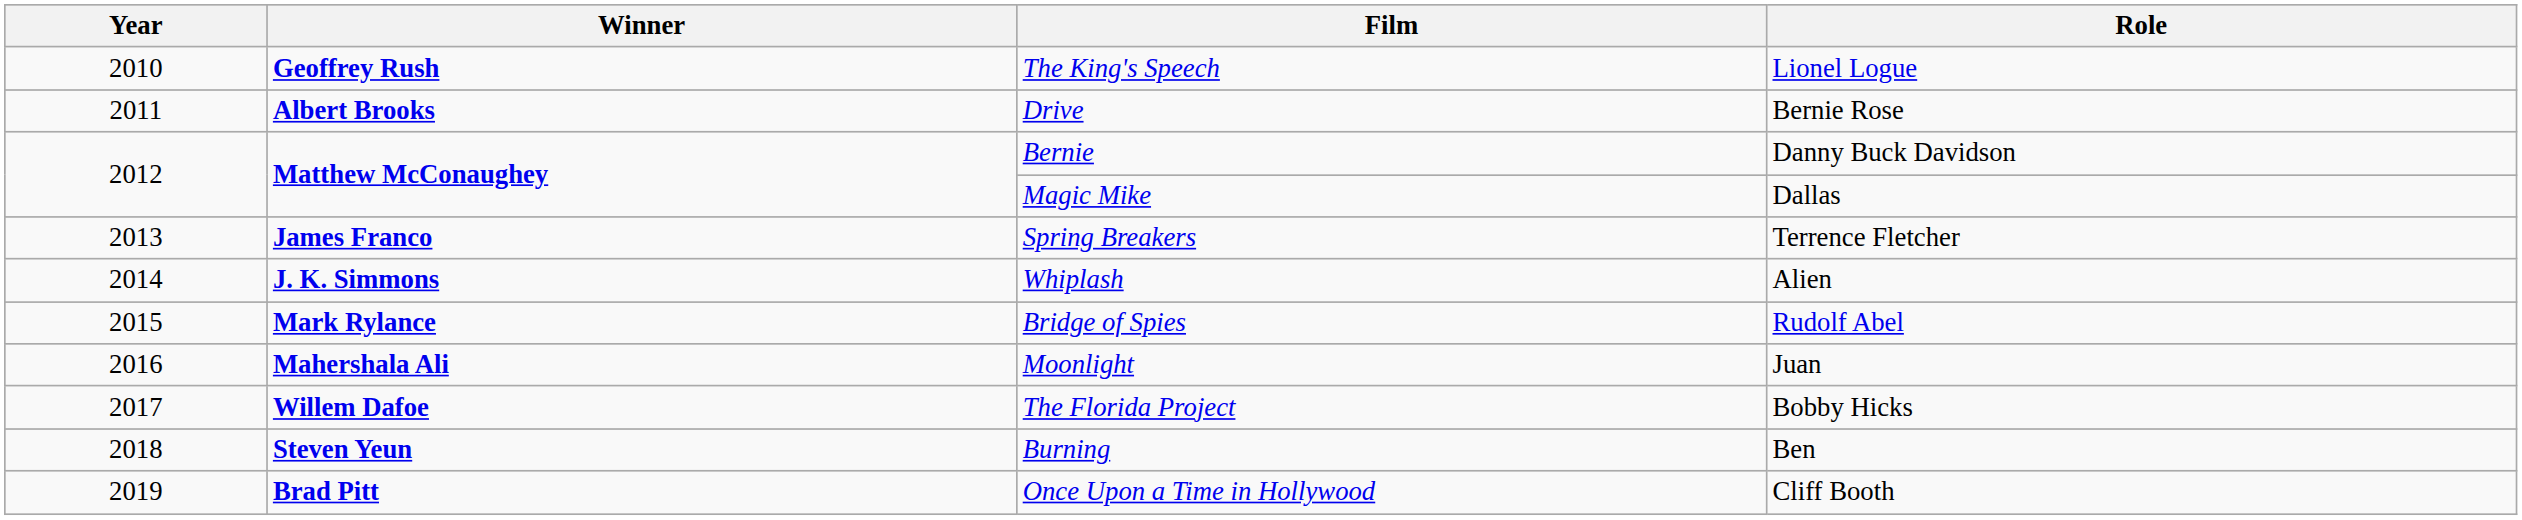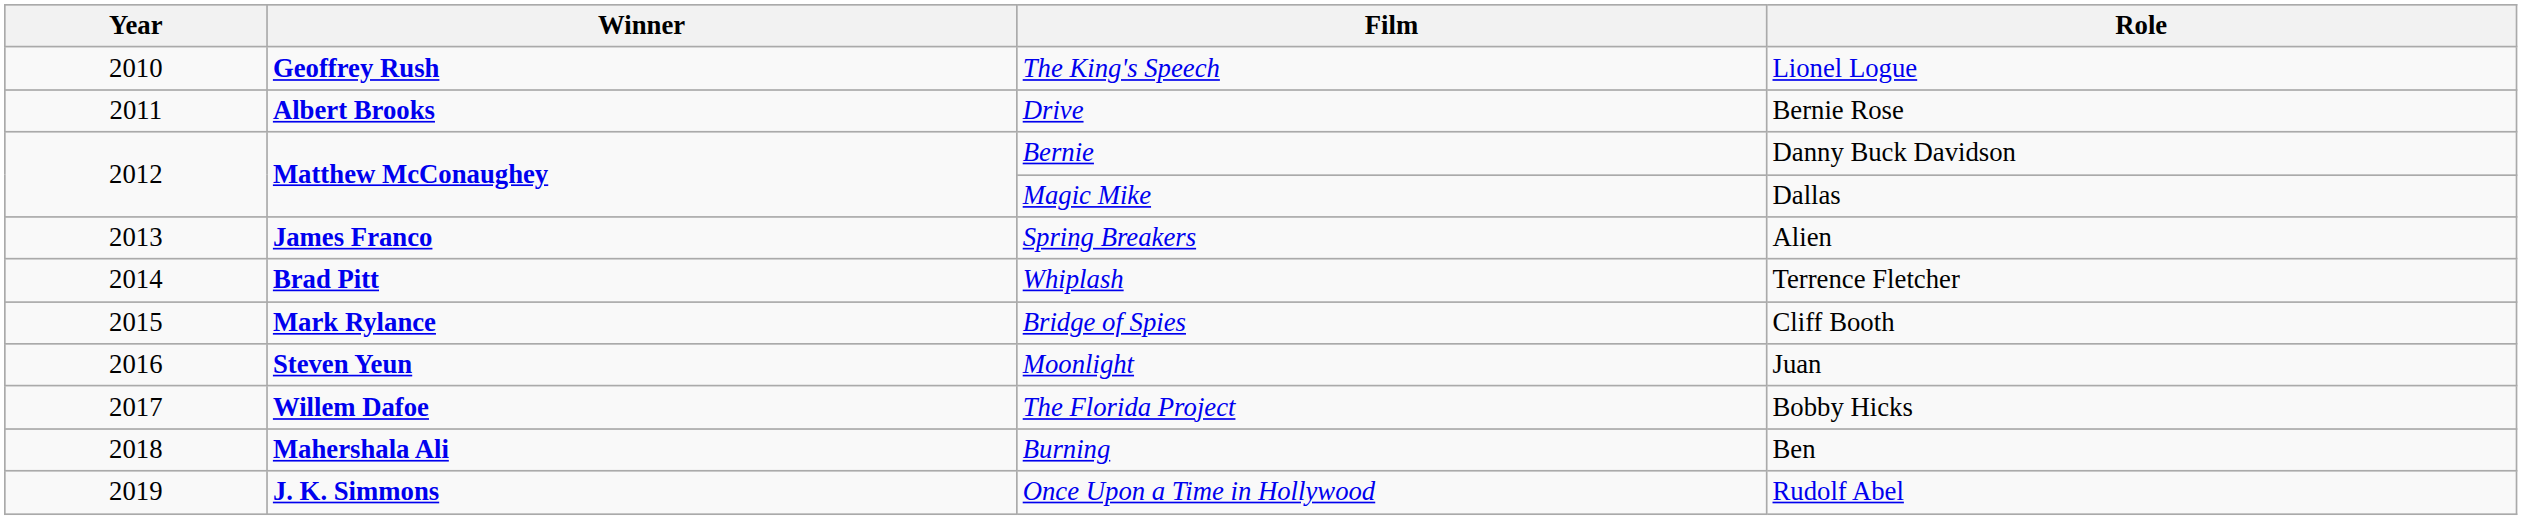(1866, 237) Terrence Fletcher -> (1802, 237) Alien
(356, 279) J. K. Simmons -> (326, 279) Brad Pitt
(1802, 279) Alien -> (1866, 279) Terrence Fletcher
(1838, 322) Rudolf Abel -> (1833, 322) Cliff Booth
(361, 364) Mahershala Ali -> (343, 364) Steven Yeun
(343, 449) Steven Yeun -> (361, 449) Mahershala Ali
(326, 491) Brad Pitt -> (356, 491) J. K. Simmons
(1833, 491) Cliff Booth -> (1838, 491) Rudolf Abel
